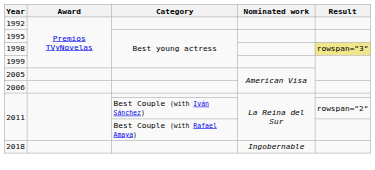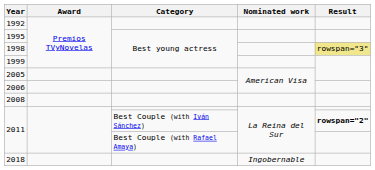+ row: (16, 100)
(343, 108) normal -> (343, 121) bold
